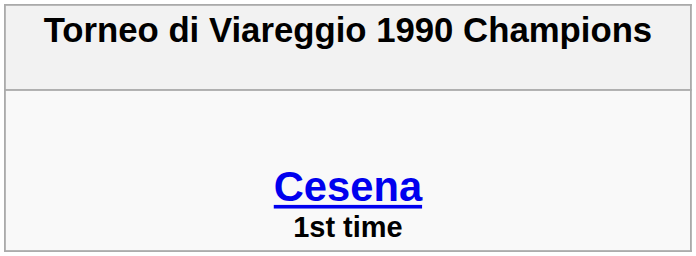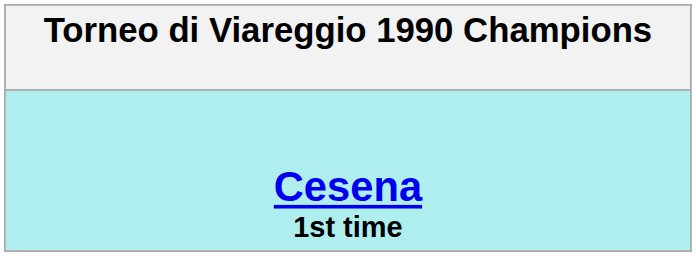(348, 202) no background -> (348, 202) paleturquoise background
